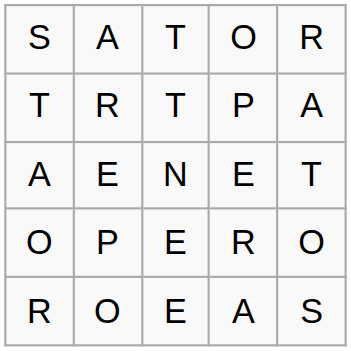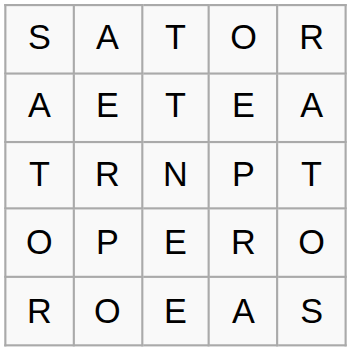(39, 106) T -> (39, 106) A
(107, 106) R -> (107, 106) E
(244, 106) P -> (244, 106) E
(39, 174) A -> (39, 174) T
(107, 174) E -> (107, 174) R
(244, 174) E -> (244, 174) P
